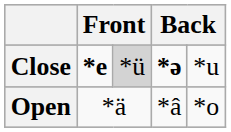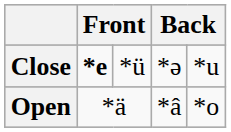(132, 65) lightgrey background -> (132, 65) no background
(169, 65) bold -> (169, 65) normal
